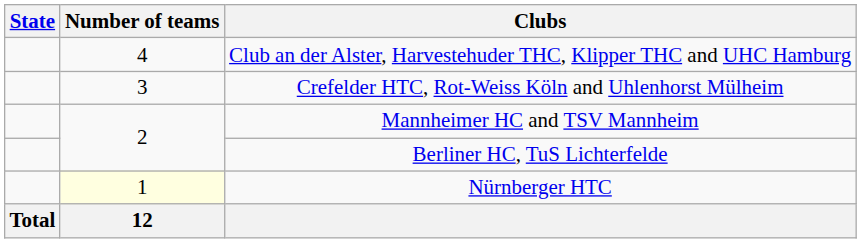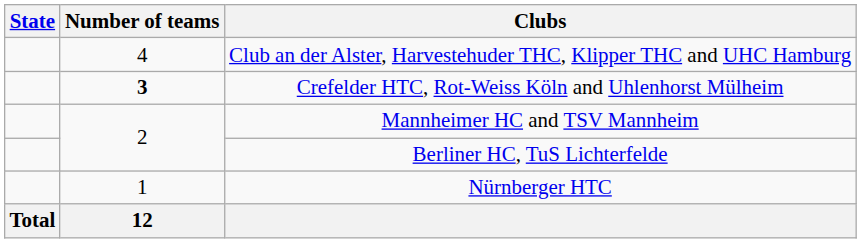(142, 87) normal -> (142, 87) bold
(142, 187) lightyellow background -> (142, 187) no background
